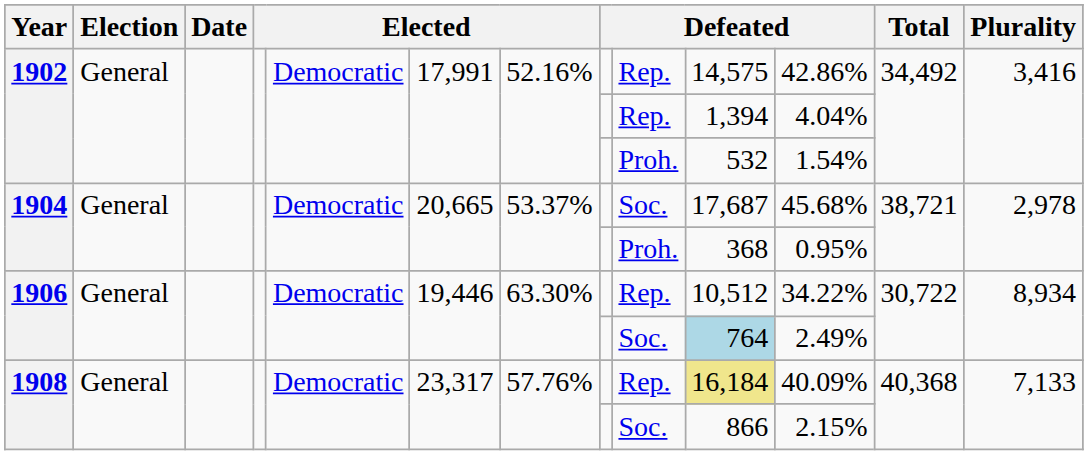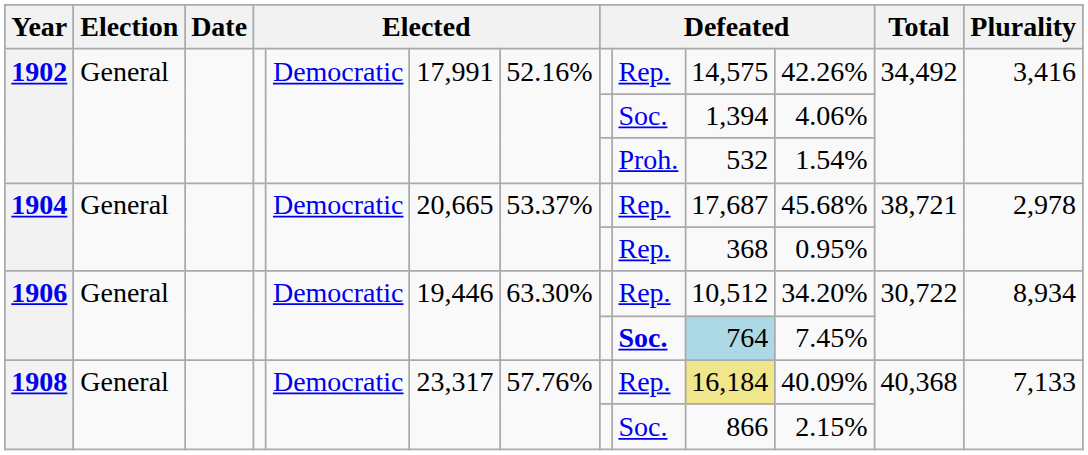(824, 71) 42.86% -> (824, 71) 42.26%
(645, 115) Rep. -> (643, 115) Soc.
(831, 115) 4.04% -> (831, 115) 4.06%
(643, 204) Soc. -> (645, 204) Rep.
(648, 248) Proh. -> (645, 248) Rep.
(824, 293) 34.22% -> (824, 293) 34.20%
(643, 337) normal -> (643, 337) bold
(831, 337) 2.49% -> (831, 337) 7.45%
